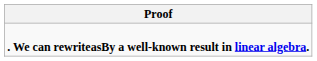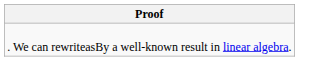(158, 46) bold -> (149, 46) normal
